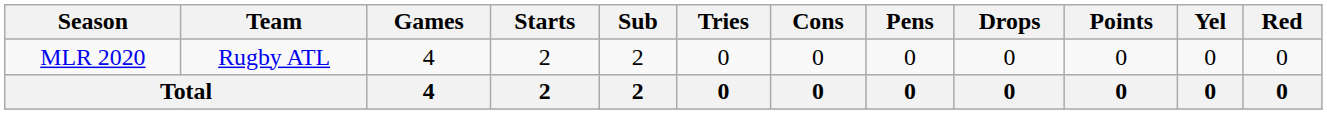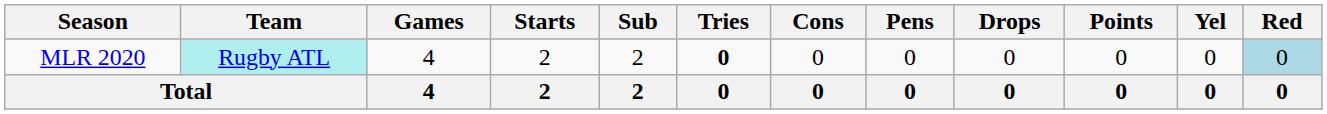(274, 56) no background -> (274, 56) paleturquoise background
(723, 56) normal -> (723, 56) bold
(1282, 56) no background -> (1282, 56) lightblue background
